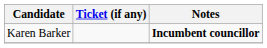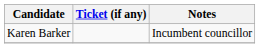(206, 33) bold -> (202, 33) normal
